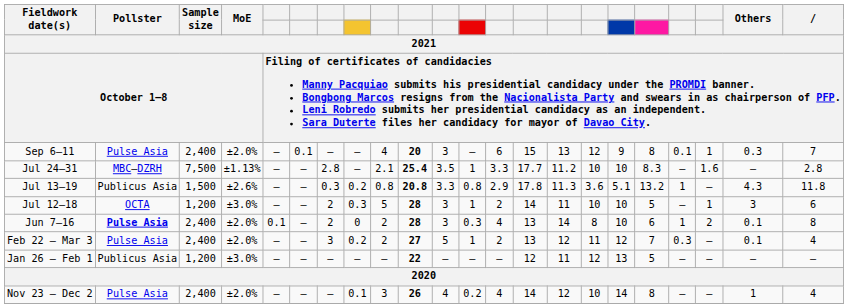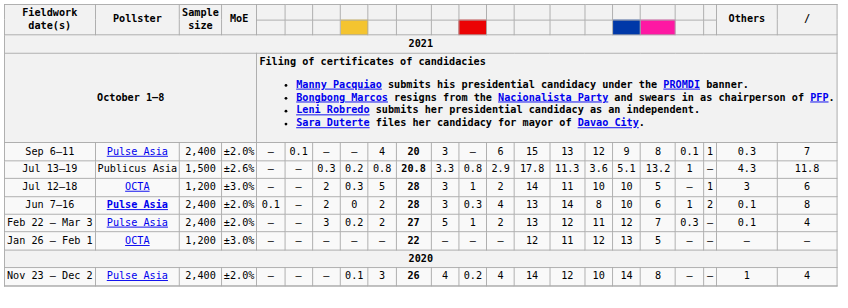- row: (50, 169)
(137, 258) Publicus Asia -> (137, 241) OCTA
